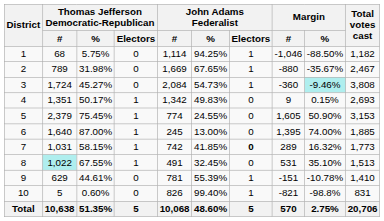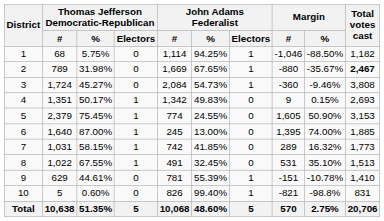(363, 69) normal -> (363, 69) bold
(325, 85) paleturquoise background -> (325, 85) no background
(251, 147) bold -> (251, 147) normal
(60, 162) paleturquoise background -> (60, 162) no background
